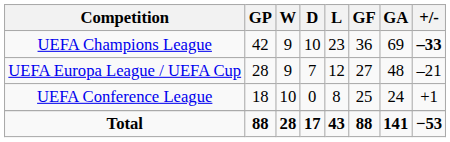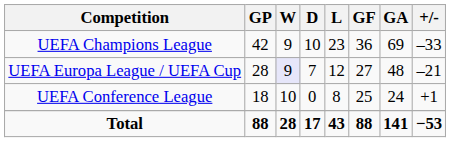(429, 44) bold -> (429, 44) normal
(288, 70) no background -> (288, 70) lavender background
